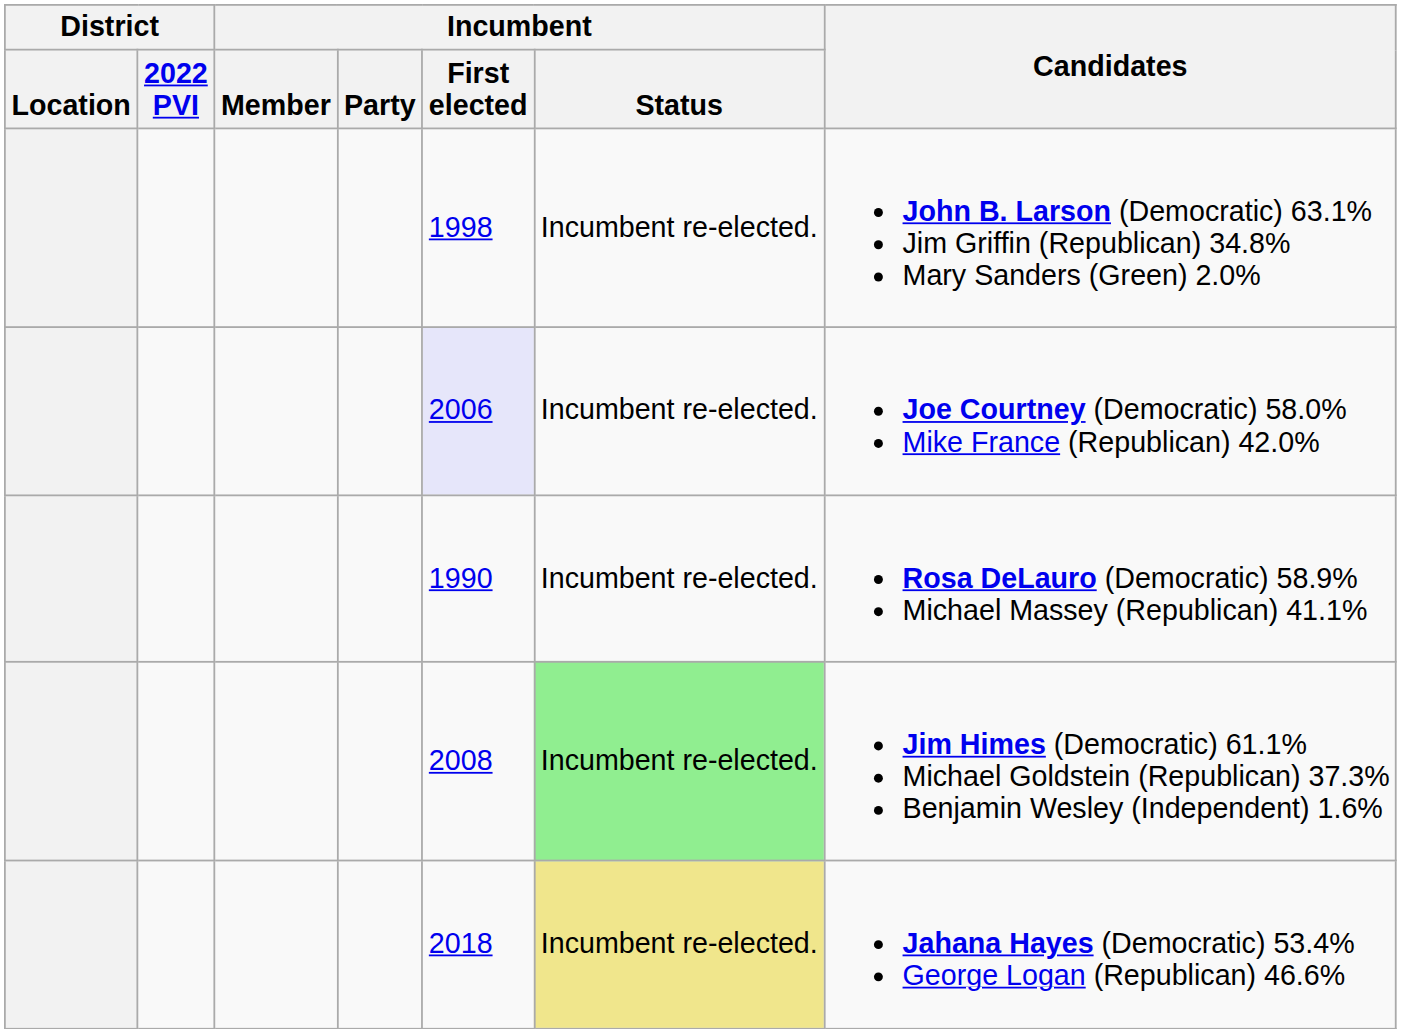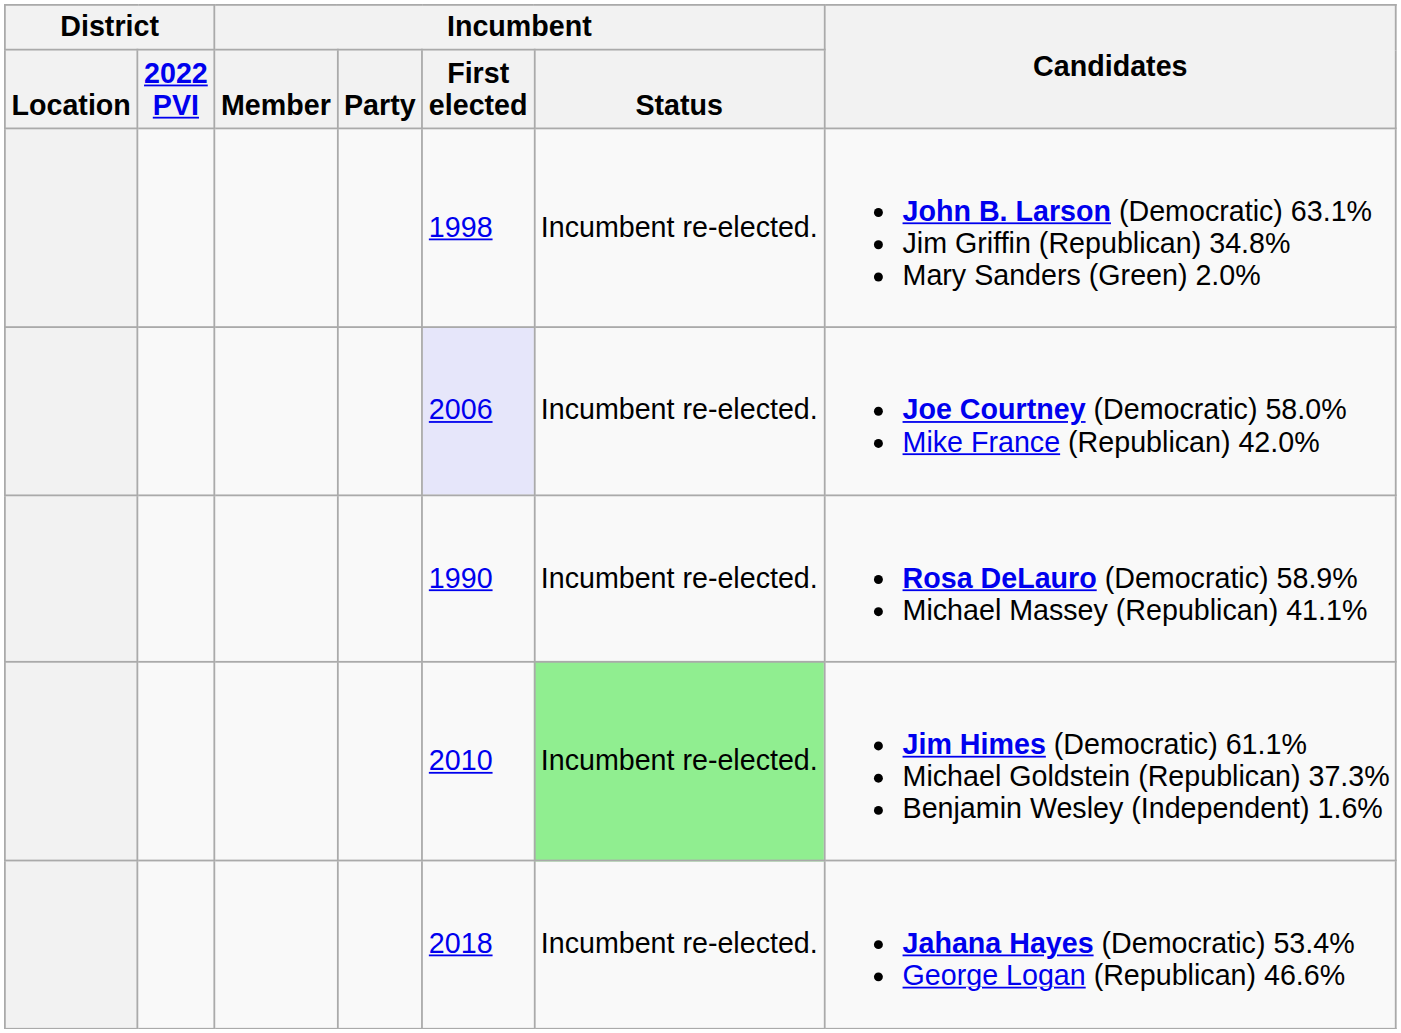(461, 760) 2008 -> (461, 760) 2010
(679, 944) khaki background -> (679, 944) no background
